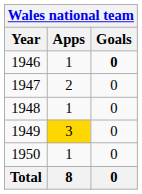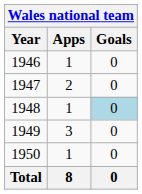(114, 62) bold -> (114, 62) normal
(114, 108) no background -> (114, 108) lightblue background
(69, 131) gold background -> (69, 131) no background
